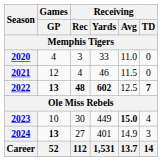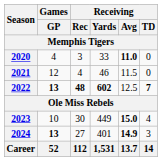(129, 57) normal -> (129, 57) bold
(129, 133) normal -> (129, 133) bold
